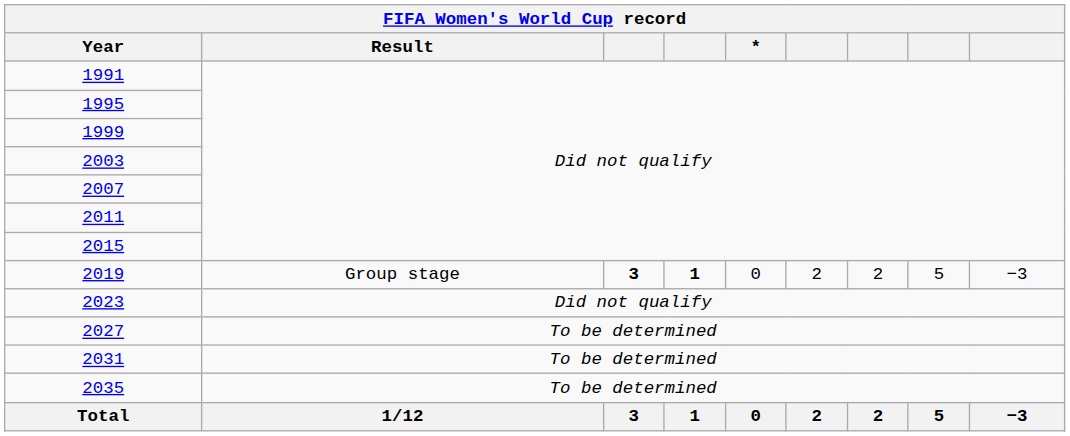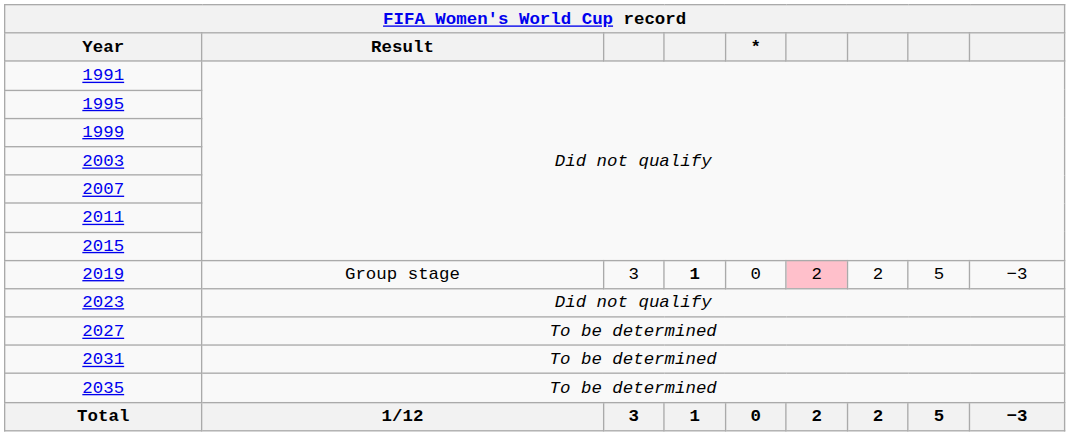(634, 274) bold -> (634, 274) normal
(817, 274) no background -> (817, 274) pink background
